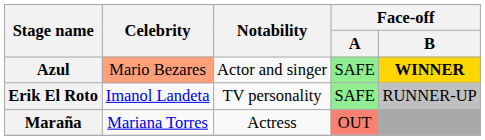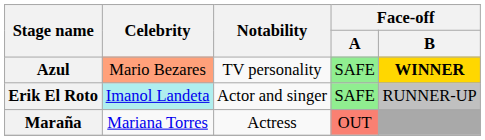(272, 69) Actor and singer -> (272, 69) TV personality
(158, 95) no background -> (158, 95) paleturquoise background
(272, 95) TV personality -> (272, 95) Actor and singer
